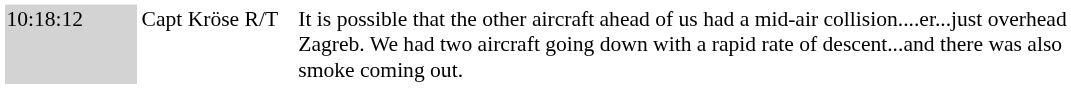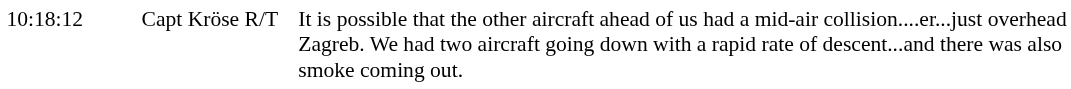(45, 18) lightgrey background -> (45, 18) no background
